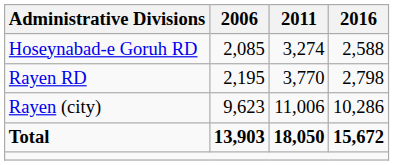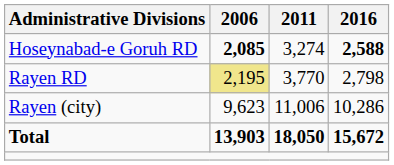(244, 48) normal -> (244, 48) bold
(363, 48) normal -> (363, 48) bold
(244, 78) no background -> (244, 78) khaki background
